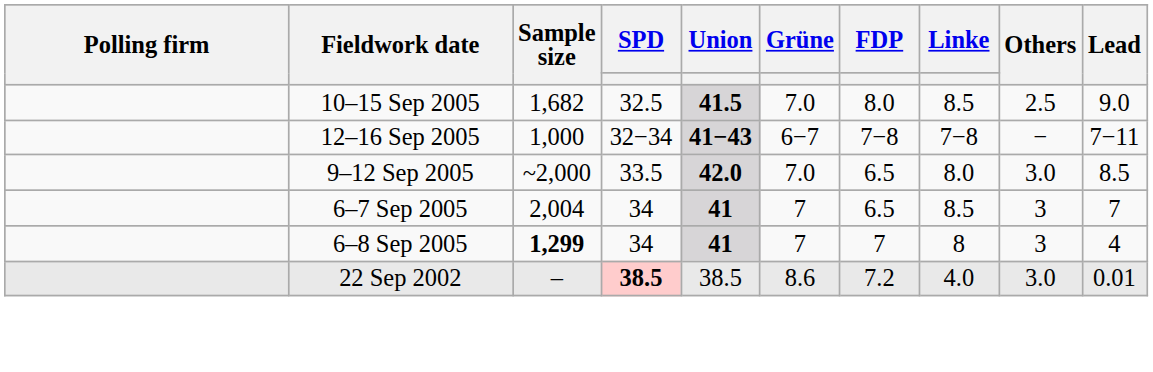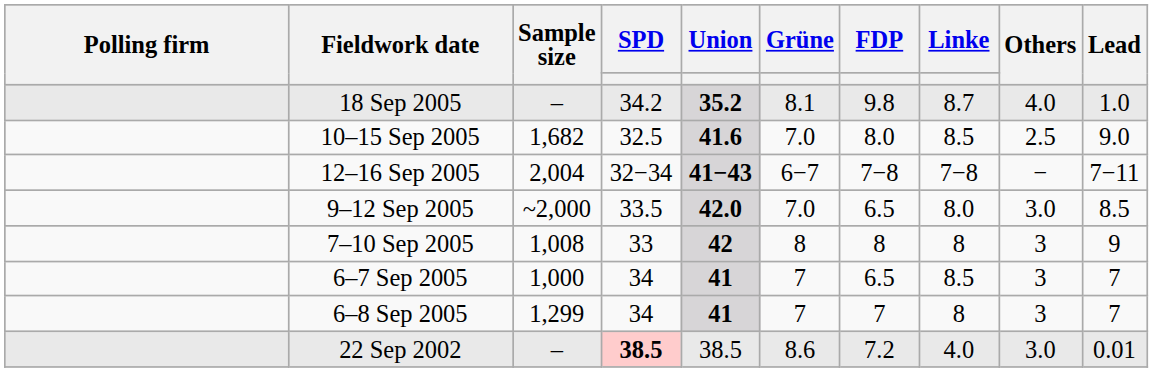+ row: (400, 102)
(720, 102) 41.5 -> (720, 138) 41.6
(557, 138) 1,000 -> (557, 173) 2,004
+ row: (400, 243)
(557, 208) 2,004 -> (557, 279) 1,000
(557, 243) bold -> (557, 314) normal
(1114, 243) 4 -> (1114, 314) 7
